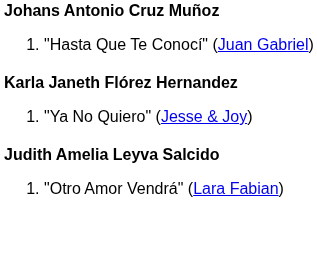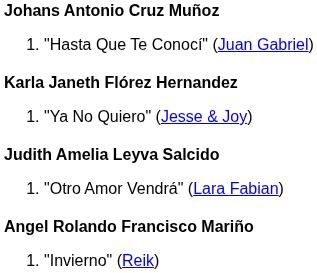+ row: (159, 244)
